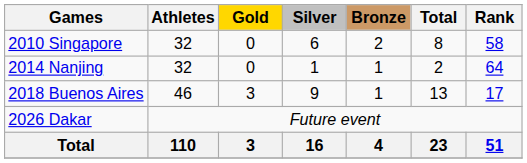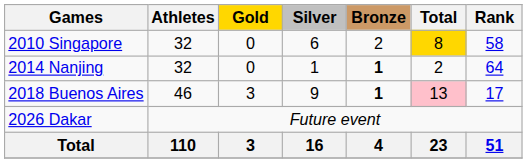(439, 43) no background -> (439, 43) gold background
(379, 69) normal -> (379, 69) bold
(379, 94) normal -> (379, 94) bold
(439, 94) no background -> (439, 94) pink background
